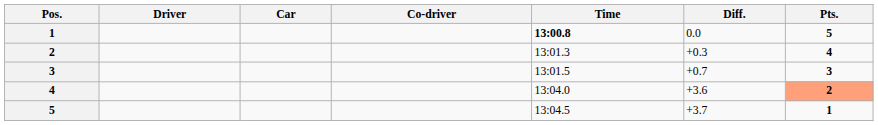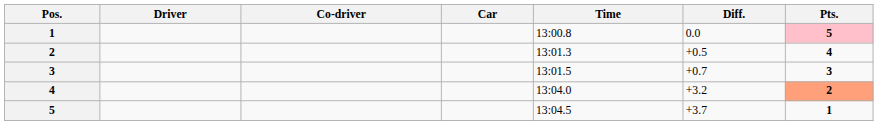columns swapped: (432, 13) <-> (286, 13)
(553, 33) bold -> (554, 33) normal
(829, 33) no background -> (829, 33) pink background
(697, 52) +0.3 -> (696, 52) +0.5
(697, 90) +3.6 -> (696, 90) +3.2
